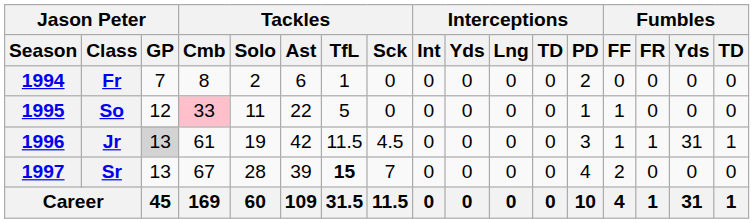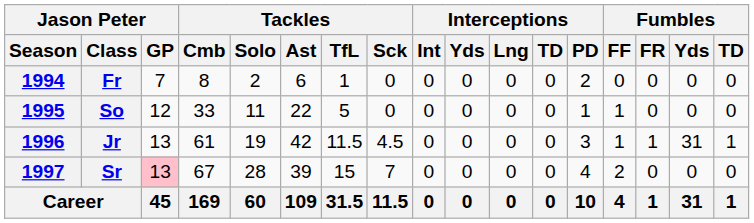(204, 111) pink background -> (204, 111) no background
(160, 141) lightgrey background -> (160, 141) no background
(160, 171) no background -> (160, 171) pink background
(344, 171) bold -> (344, 171) normal
